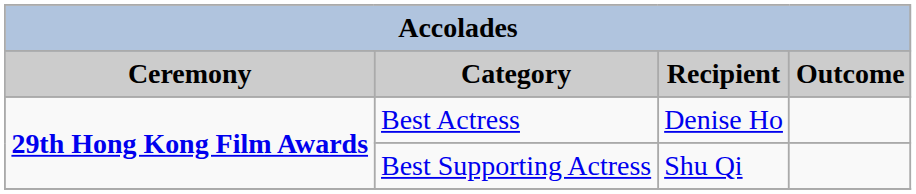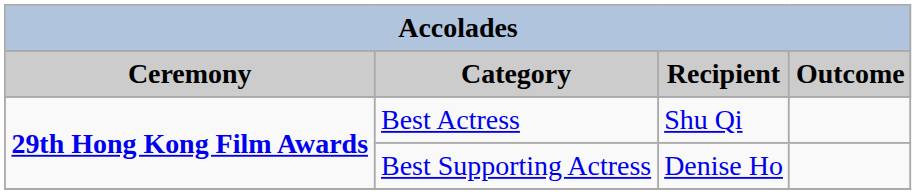(724, 119) Denise Ho -> (703, 119) Shu Qi
(703, 166) Shu Qi -> (724, 166) Denise Ho
